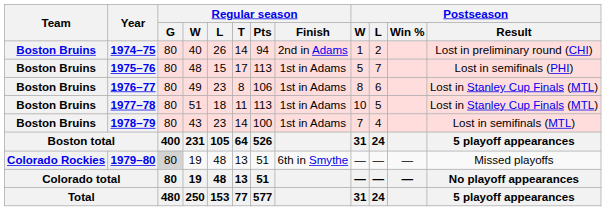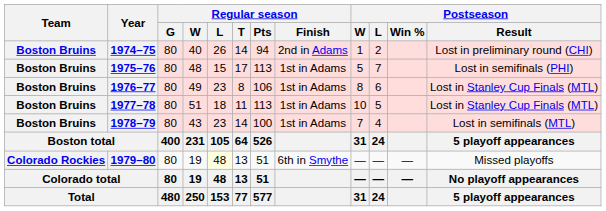(171, 160) lightgrey background -> (171, 160) no background
(220, 160) no background -> (220, 160) lightyellow background
